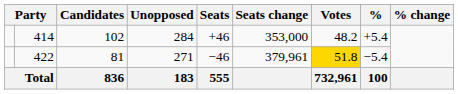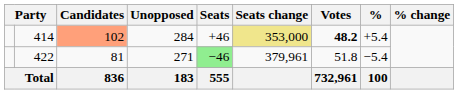(114, 36) no background -> (114, 36) lightsalmon background
(287, 36) no background -> (287, 36) khaki background
(346, 36) normal -> (346, 36) bold
(219, 57) no background -> (219, 57) lightgreen background
(346, 57) gold background -> (346, 57) no background
